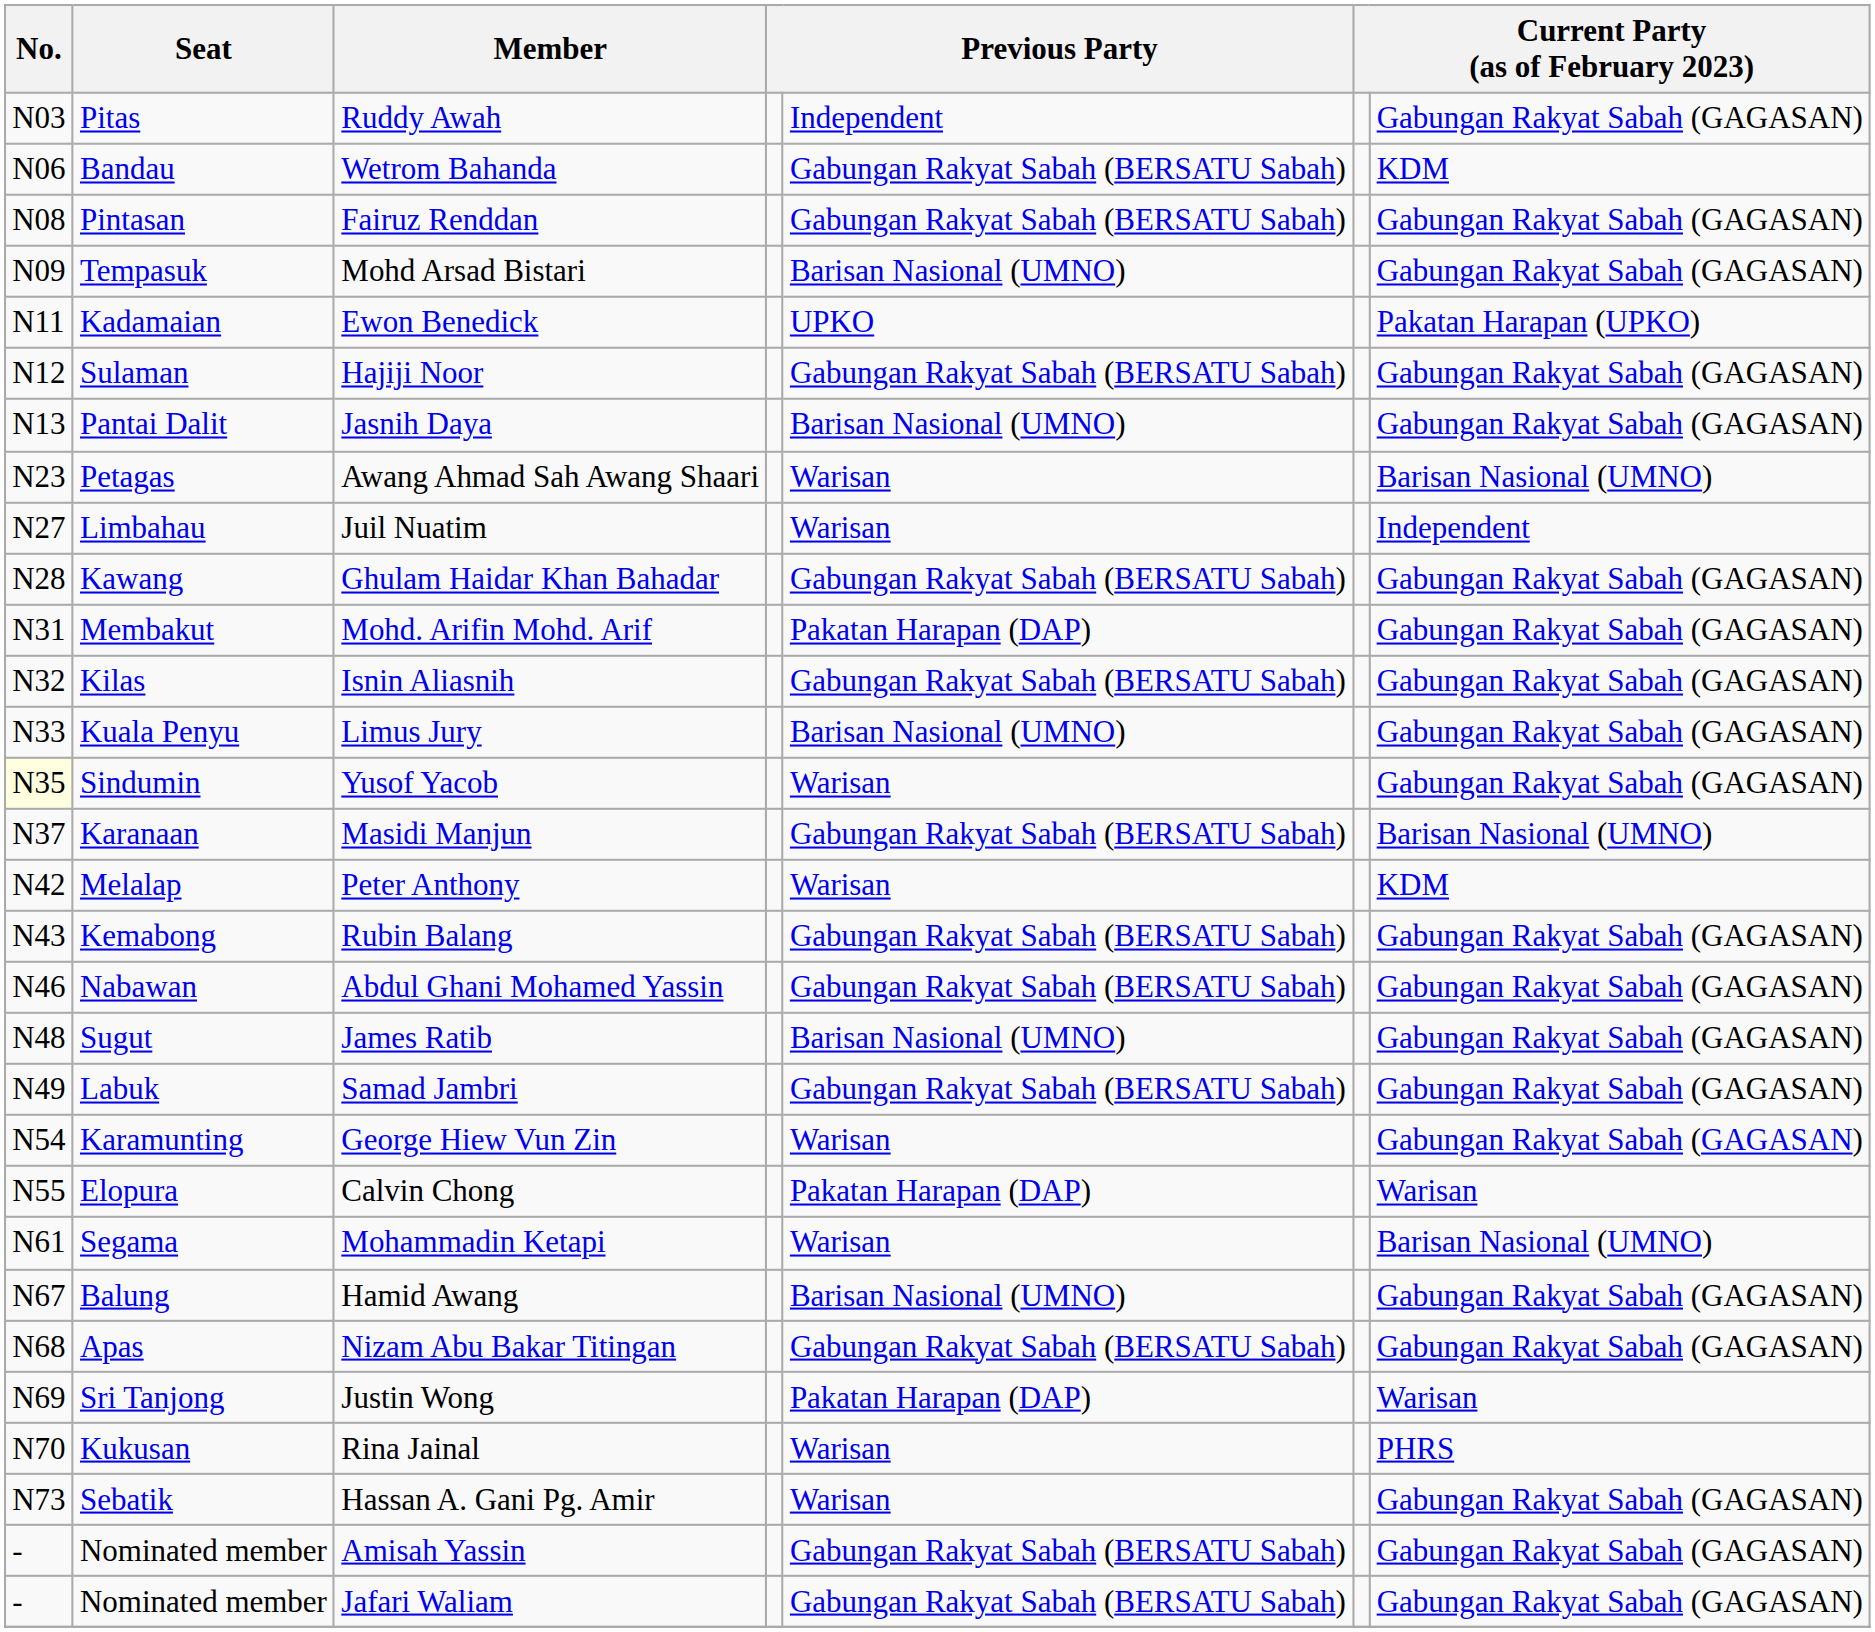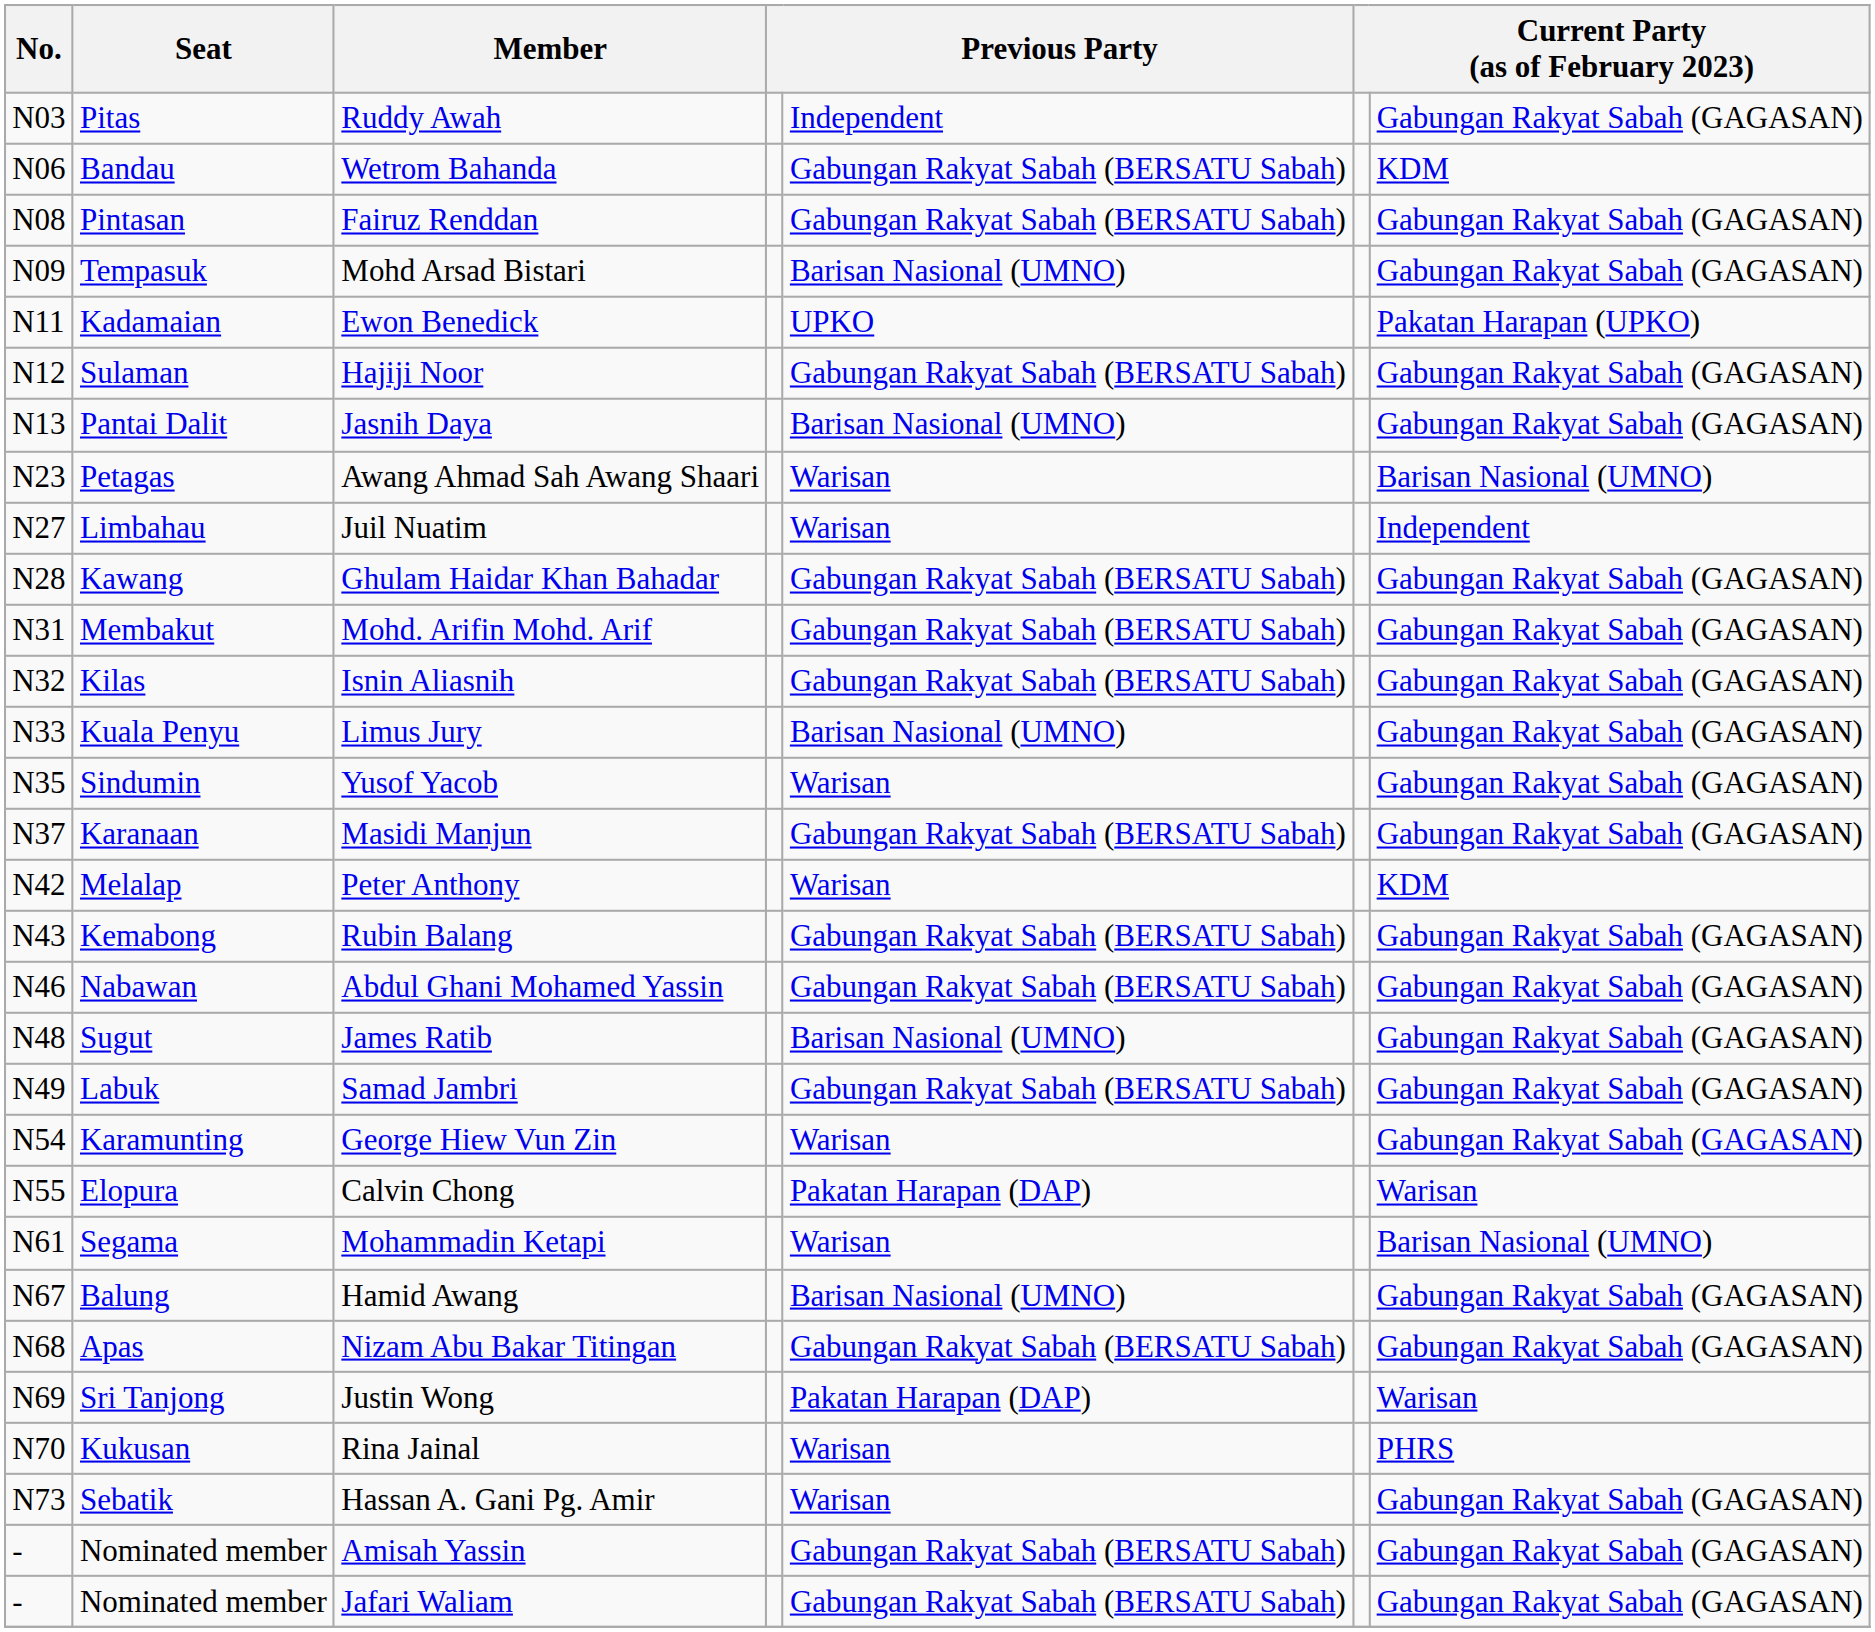(940, 629) Pakatan Harapan (DAP) -> (1068, 629) Gabungan Rakyat Sabah (BERSATU Sabah)
(39, 782) lightyellow background -> (39, 782) no background
(1544, 833) Barisan Nasional (UMNO) -> (1620, 833) Gabungan Rakyat Sabah (GAGASAN)
